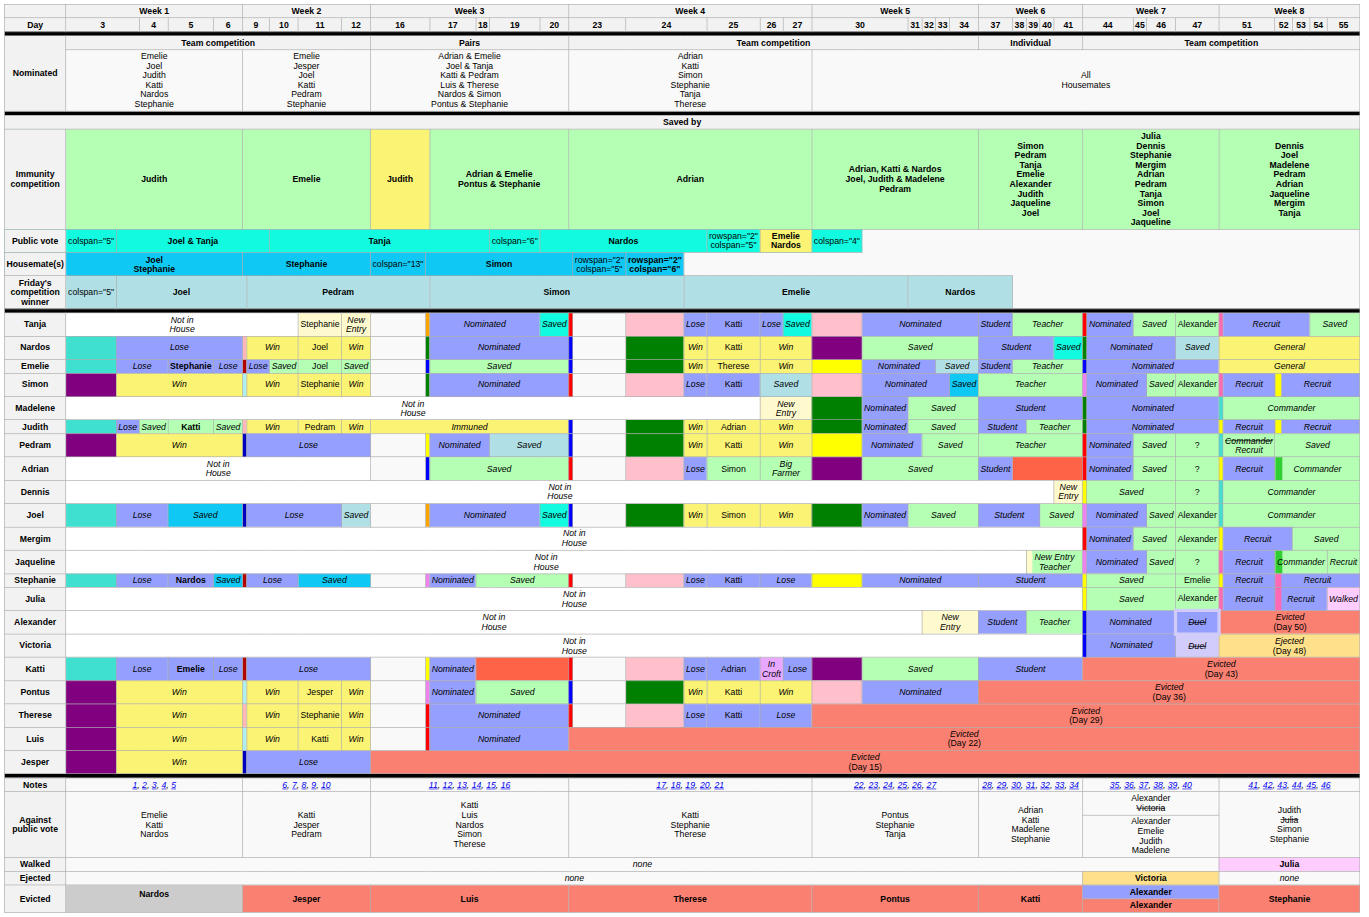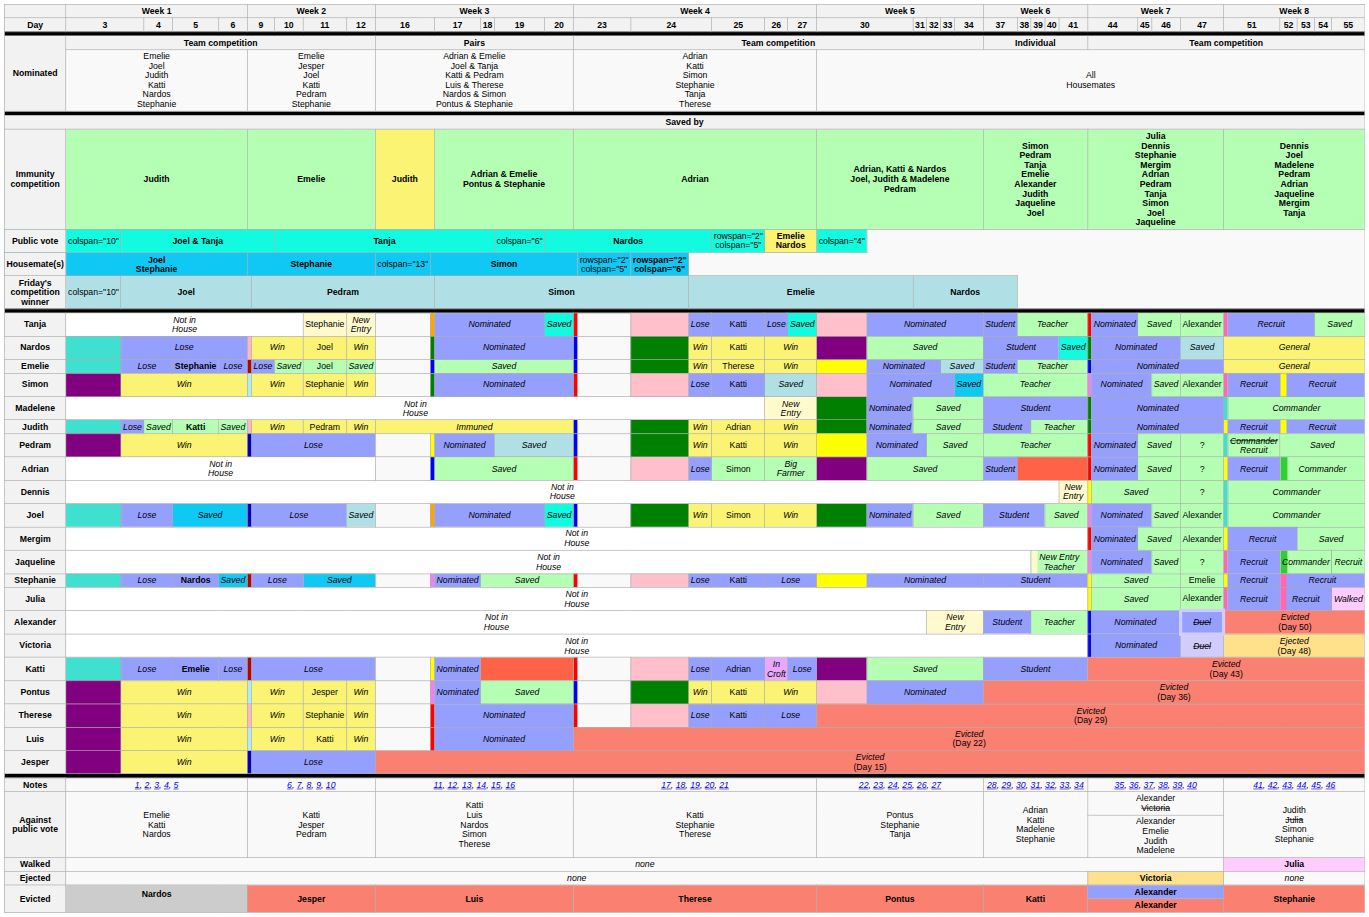(91, 241) colspan="5" -> (94, 241) colspan="10"
(91, 292) colspan="5" -> (94, 292) colspan="10"
